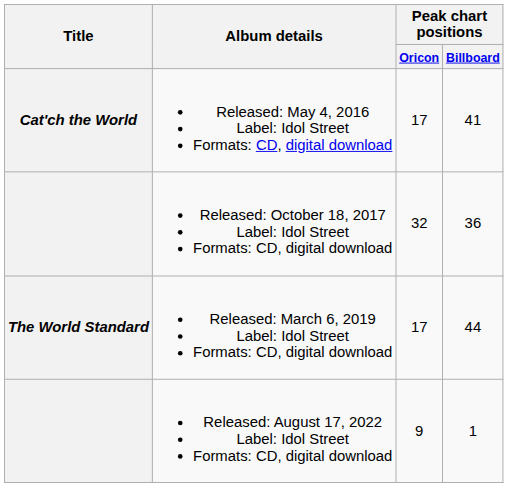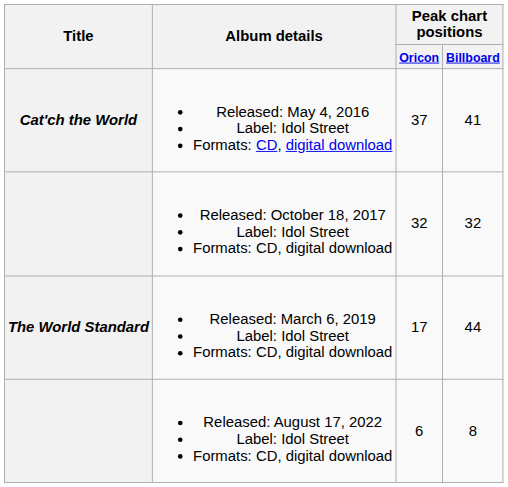(419, 120) 17 -> (419, 120) 37
(473, 223) 36 -> (473, 223) 32
(419, 430) 9 -> (419, 430) 6
(473, 430) 1 -> (473, 430) 8
